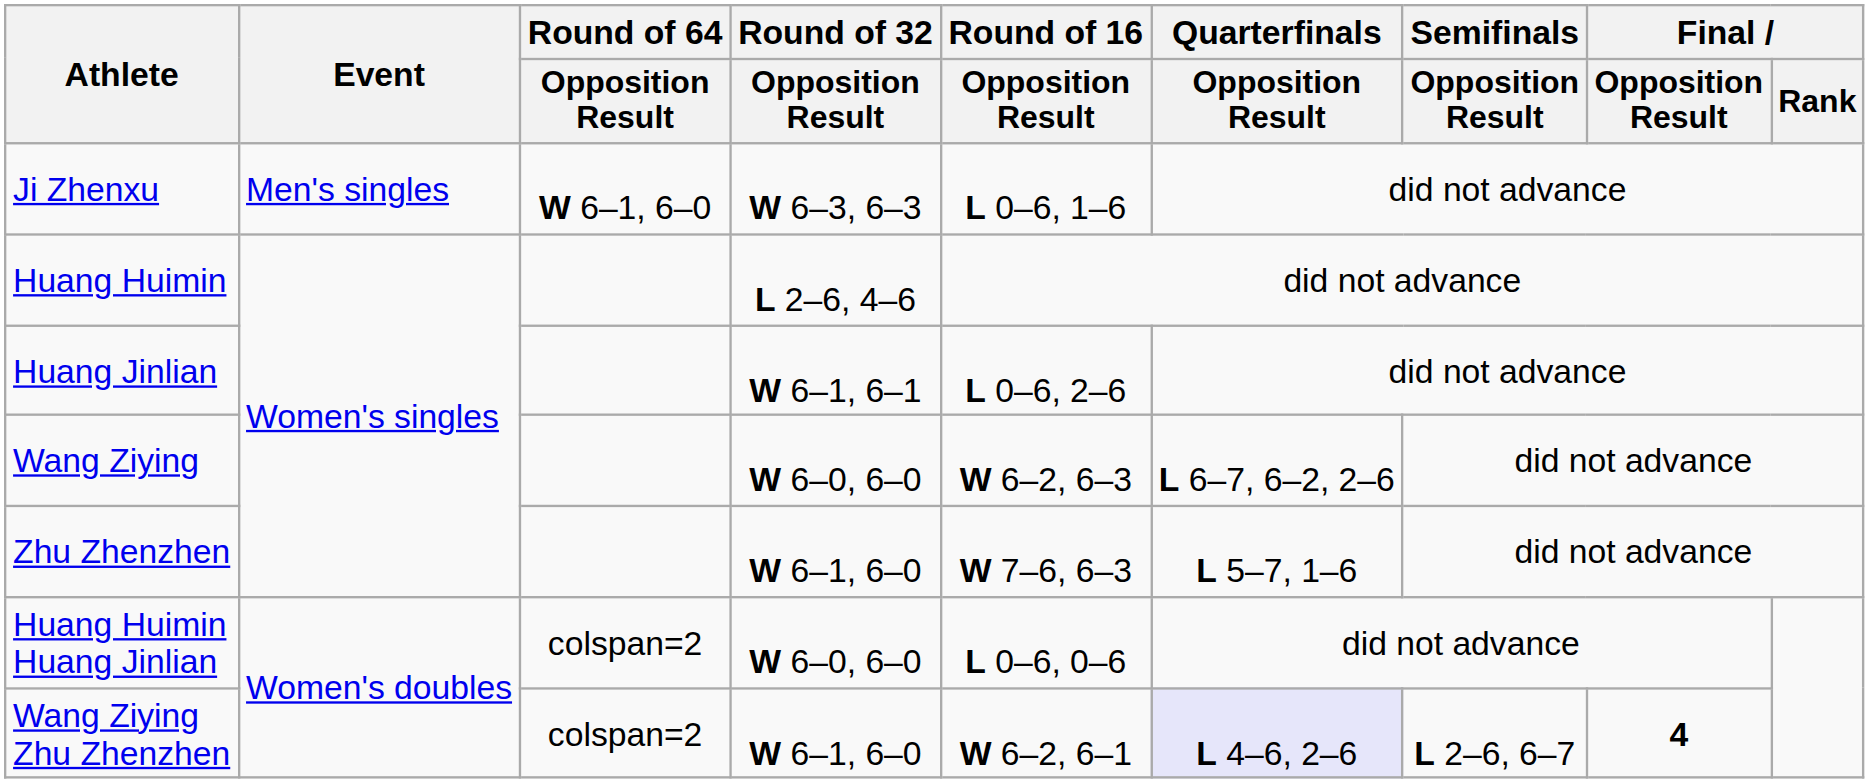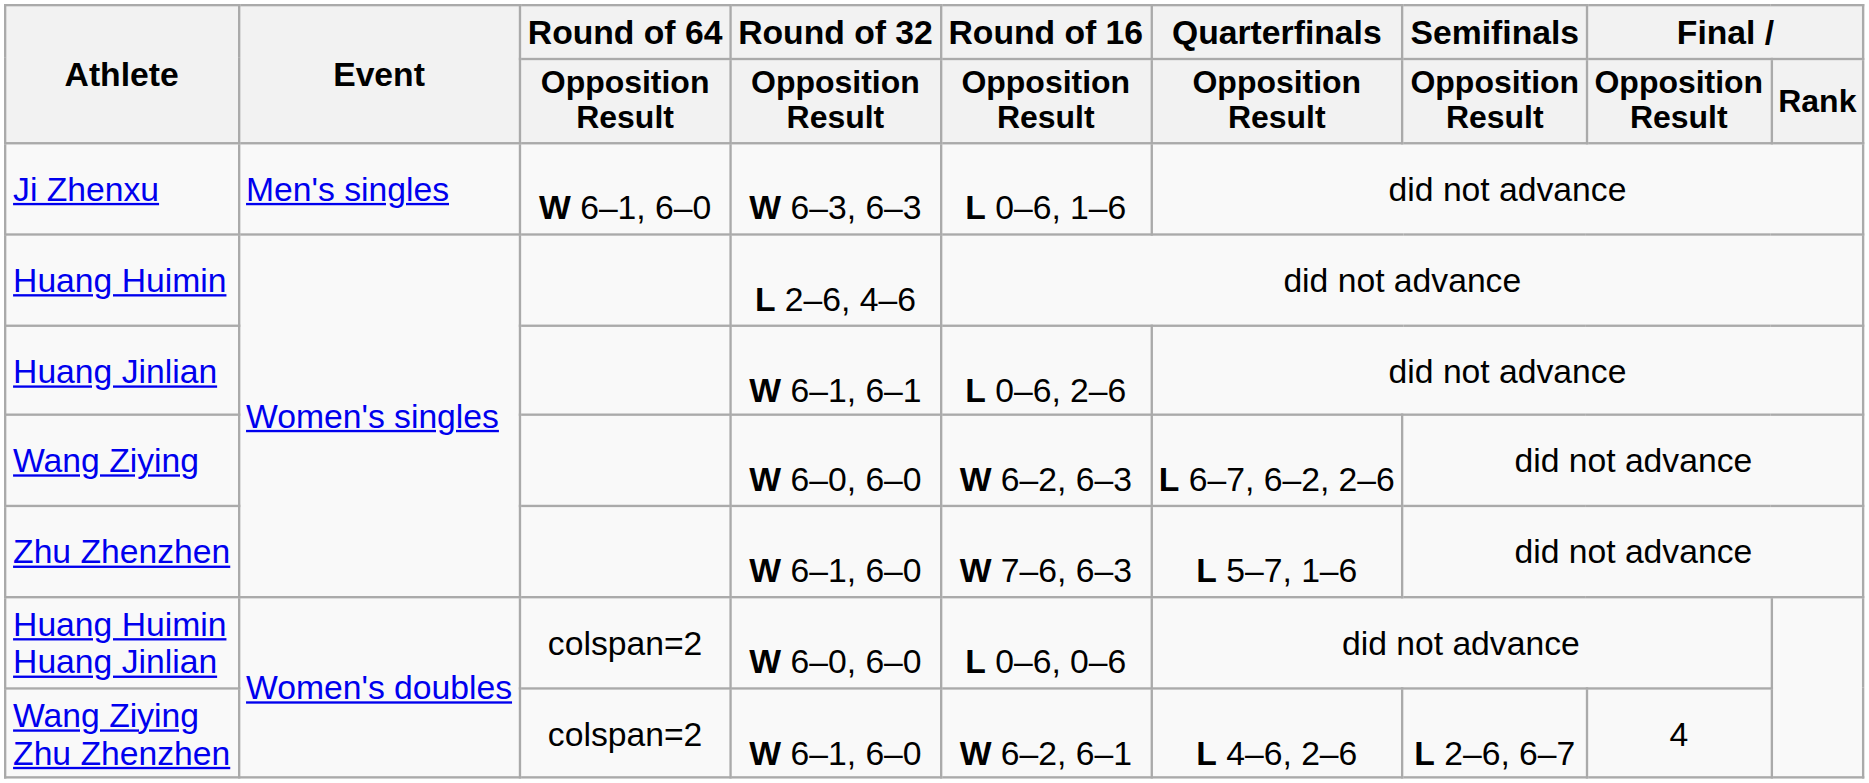(1277, 752) lavender background -> (1277, 752) no background
(1679, 734) bold -> (1679, 734) normal
